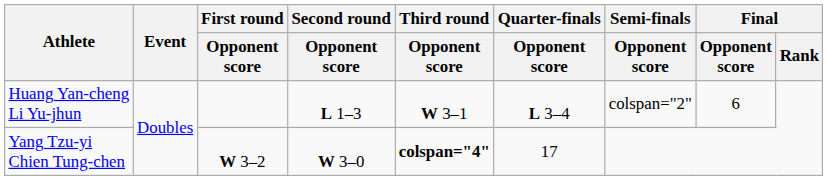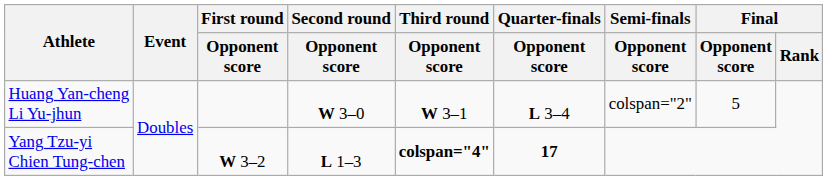(341, 114) L 1–3 -> (341, 114) W 3–0
(736, 104) 6 -> (736, 104) 5
(341, 161) W 3–0 -> (341, 161) L 1–3
(549, 151) normal -> (549, 151) bold
